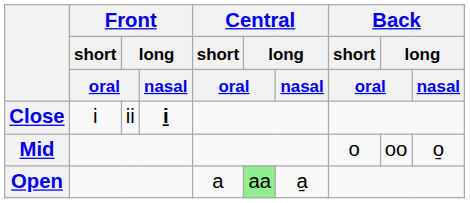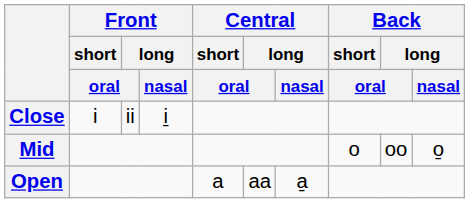(166, 117) bold -> (166, 117) normal
(260, 181) lightgreen background -> (260, 181) no background
